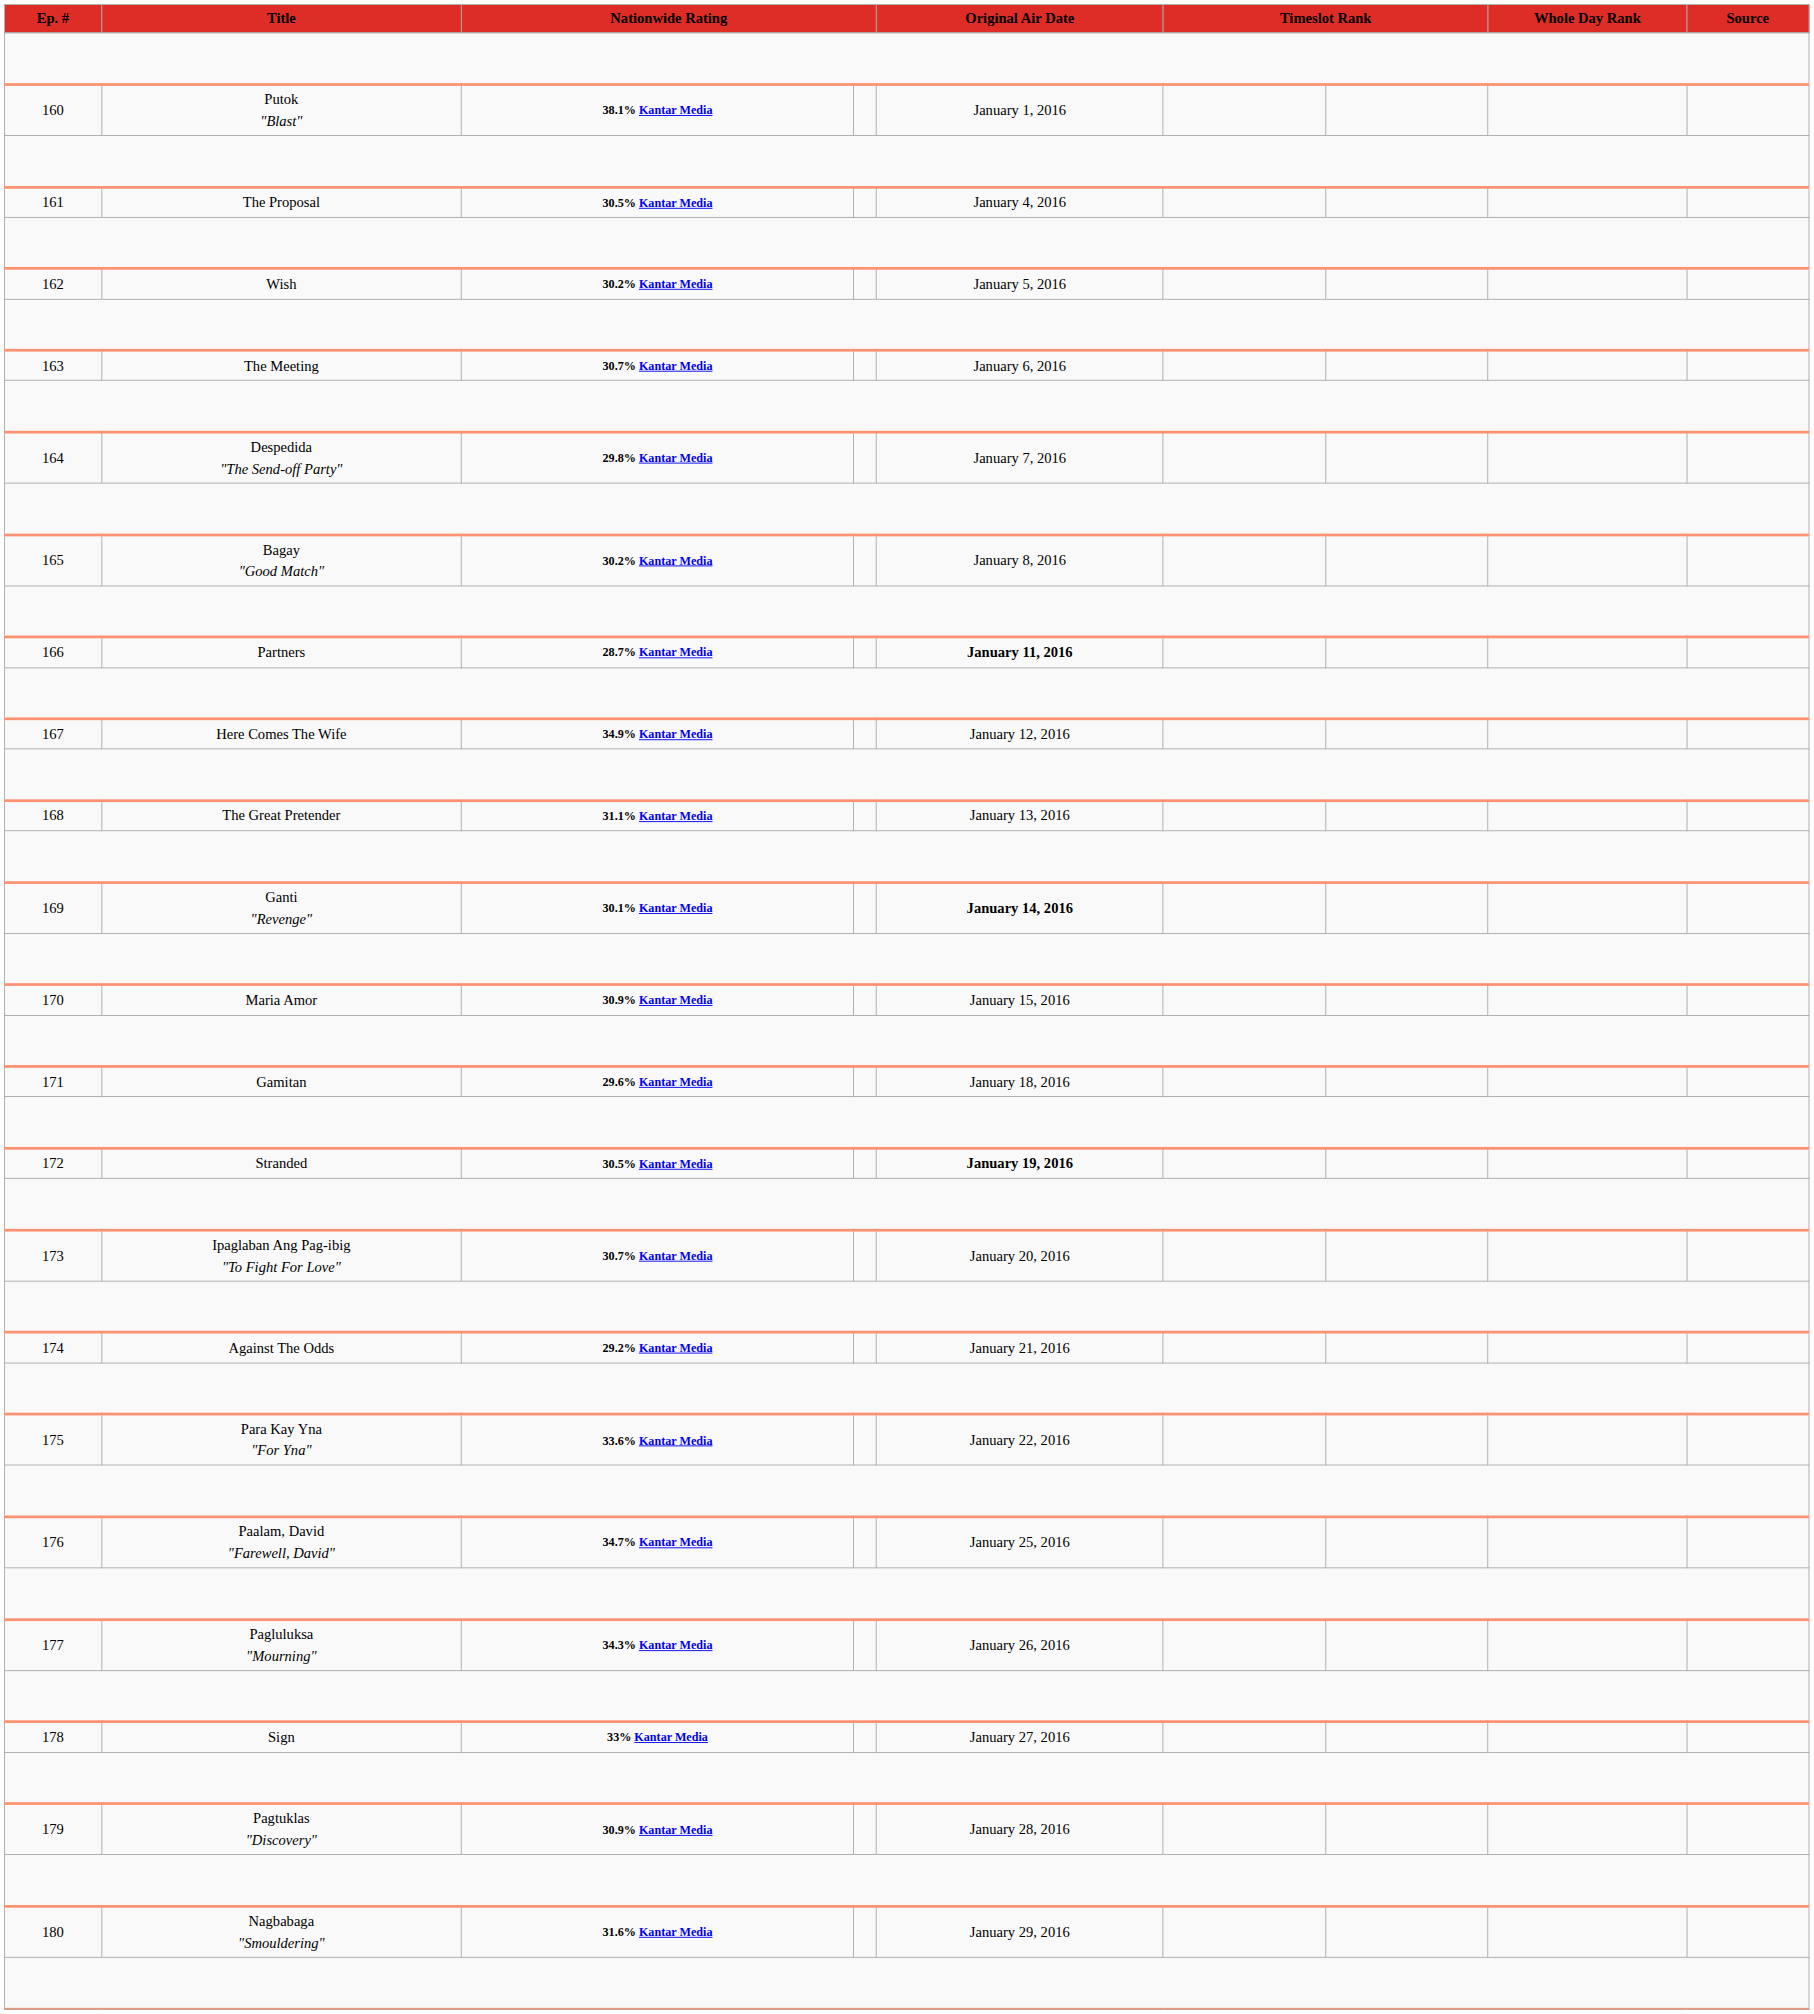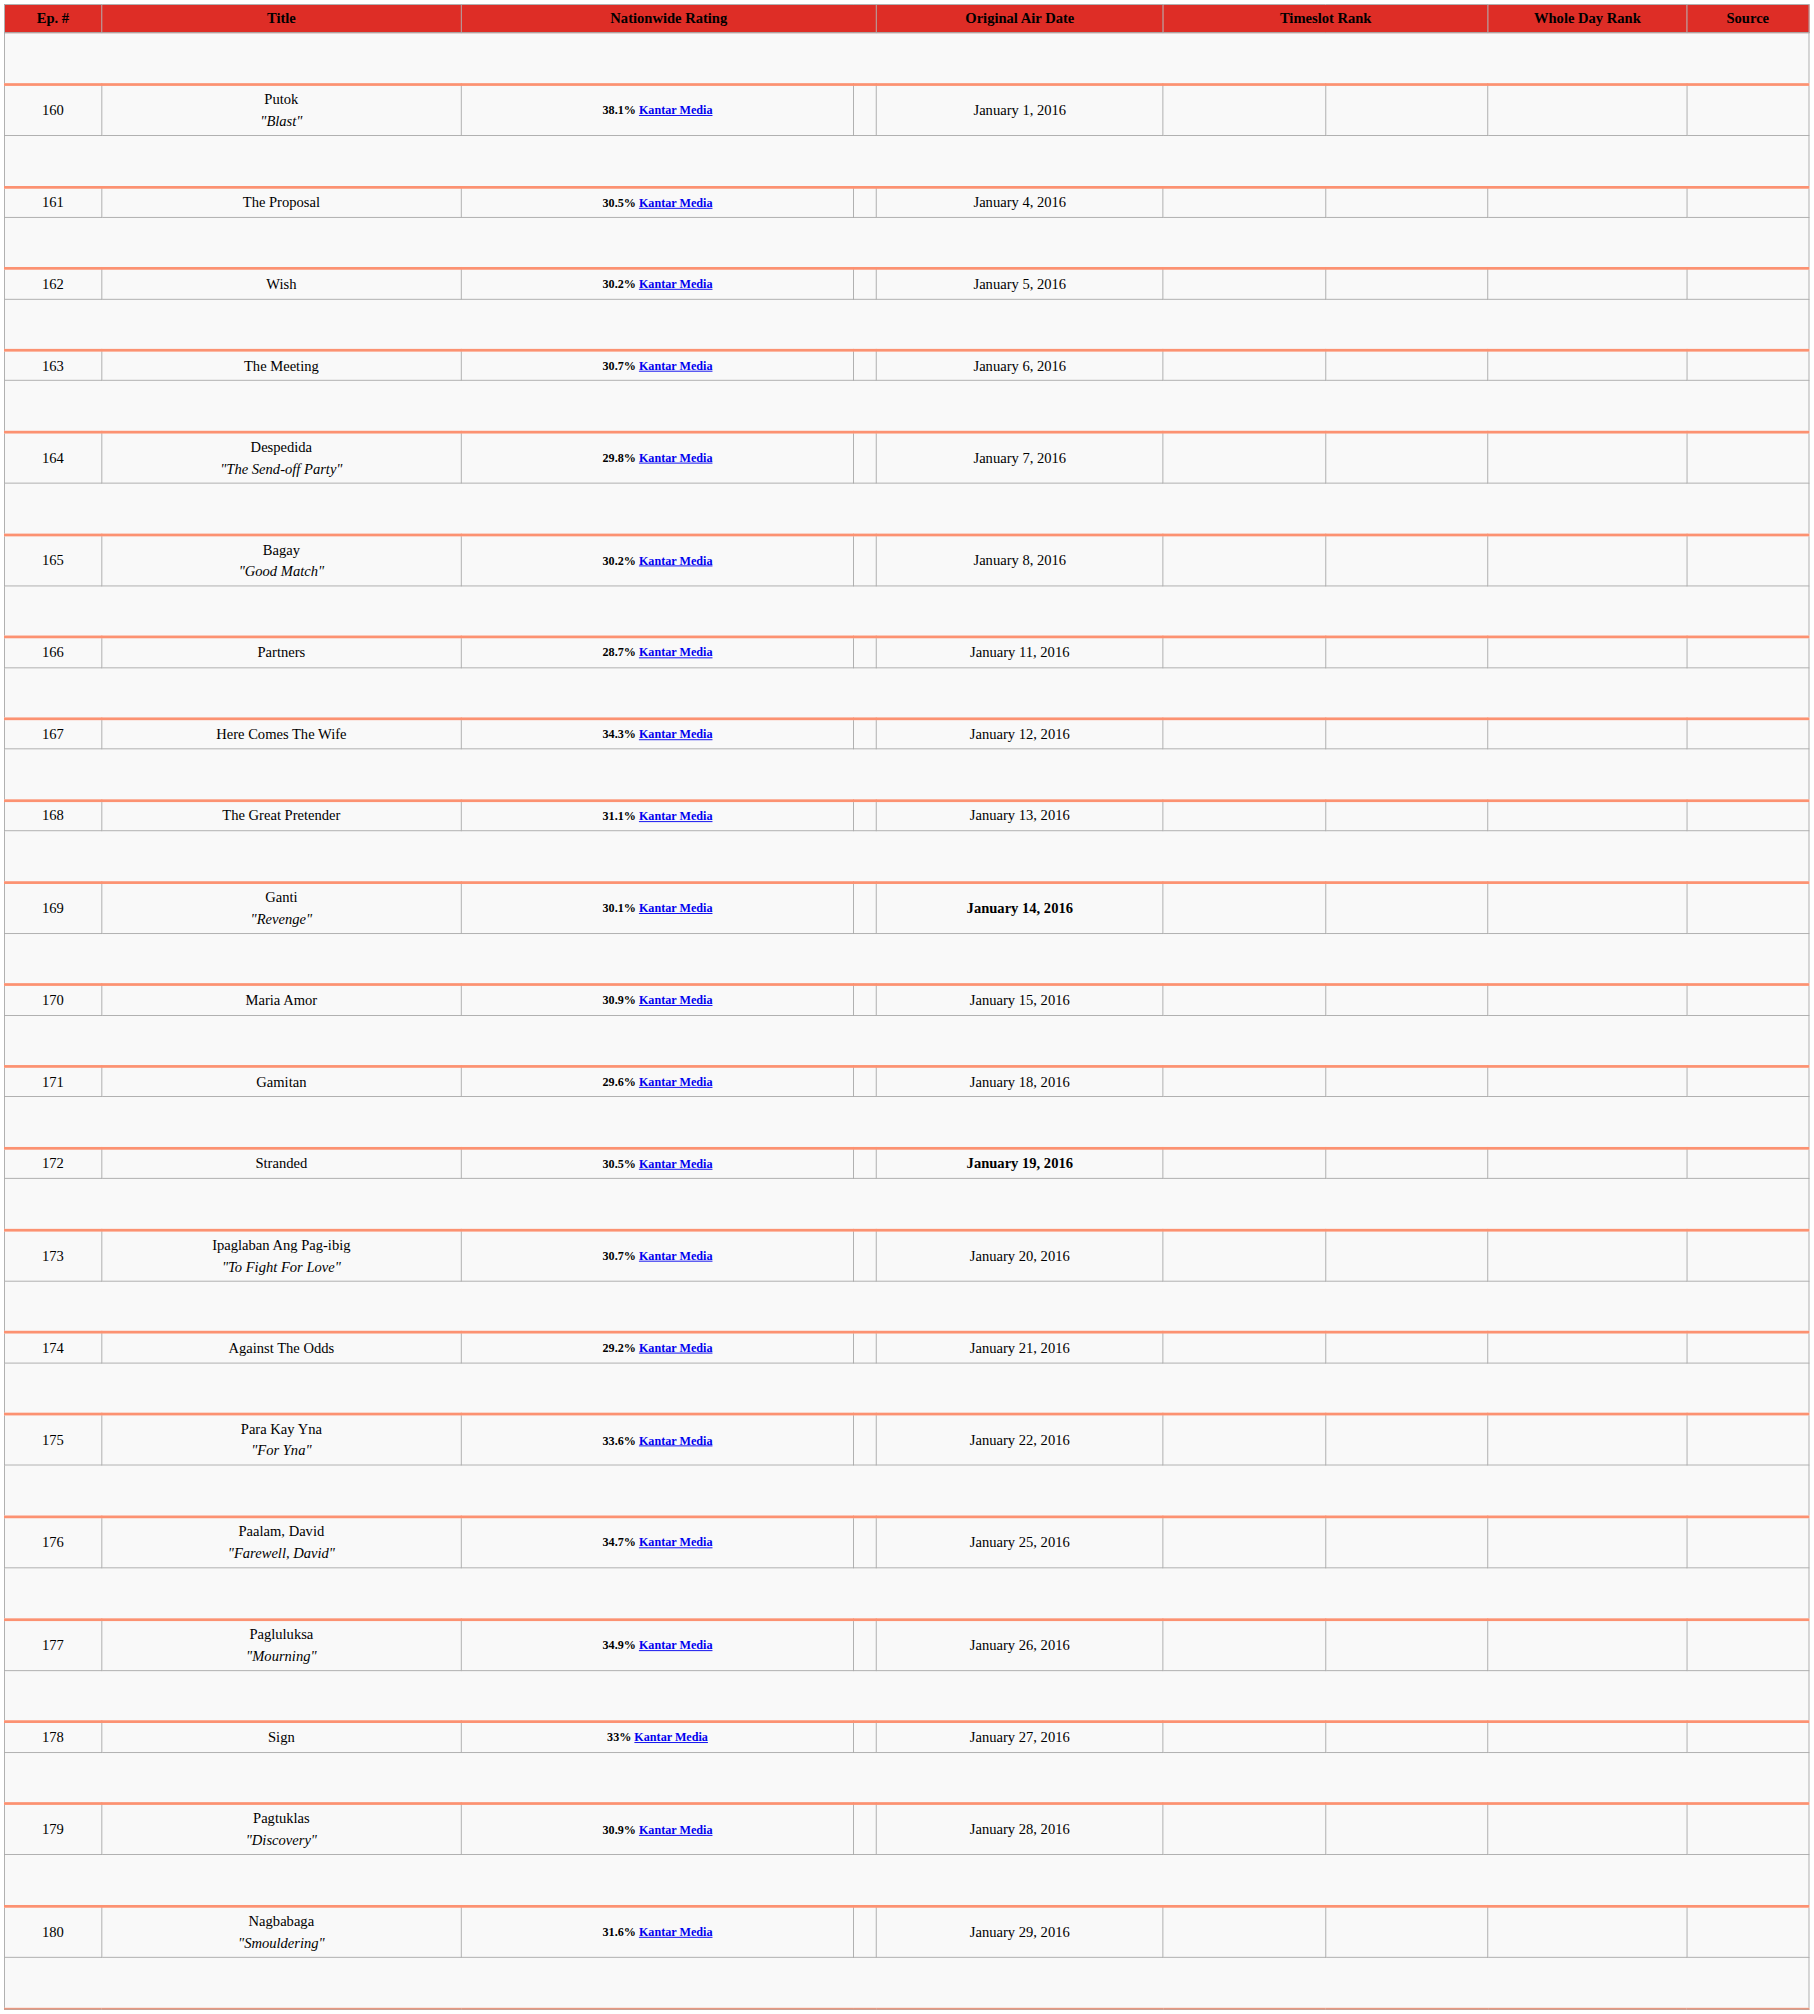(1020, 652) bold -> (1020, 652) normal
(657, 734) 34.9% Kantar Media -> (657, 734) 34.3% Kantar Media
(657, 1645) 34.3% Kantar Media -> (657, 1645) 34.9% Kantar Media
